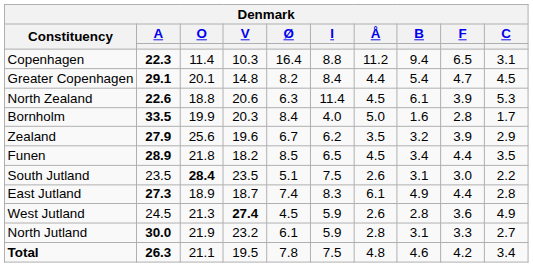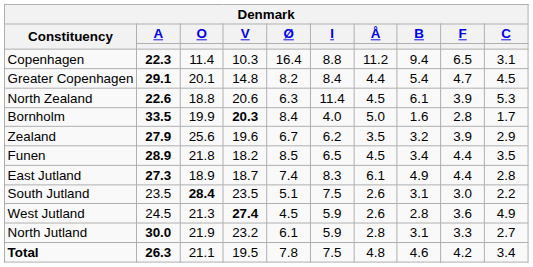(245, 117) normal -> (245, 117) bold
rows swapped: (49, 175) <-> (44, 194)
